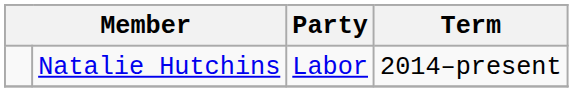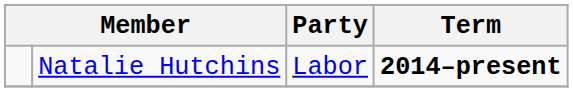(471, 67) normal -> (471, 67) bold
